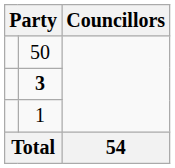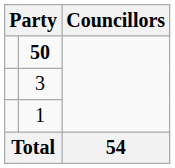(40, 52) normal -> (40, 52) bold
(40, 83) bold -> (40, 83) normal
